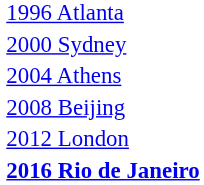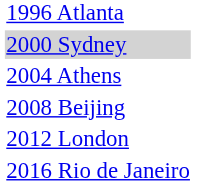(66, 44) no background -> (66, 44) lightgrey background
(103, 170) bold -> (98, 170) normal
